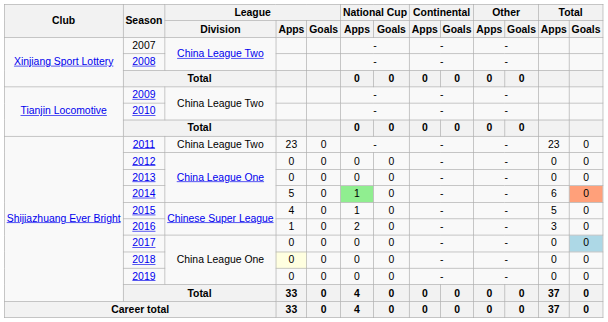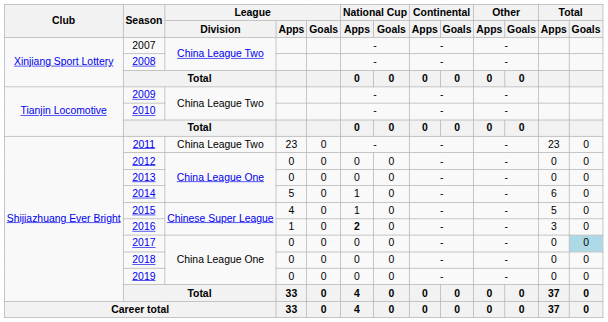(357, 194) lightgreen background -> (357, 194) no background
(586, 194) lightsalmon background -> (586, 194) no background
(357, 227) normal -> (357, 227) bold
(291, 260) lightyellow background -> (291, 260) no background
